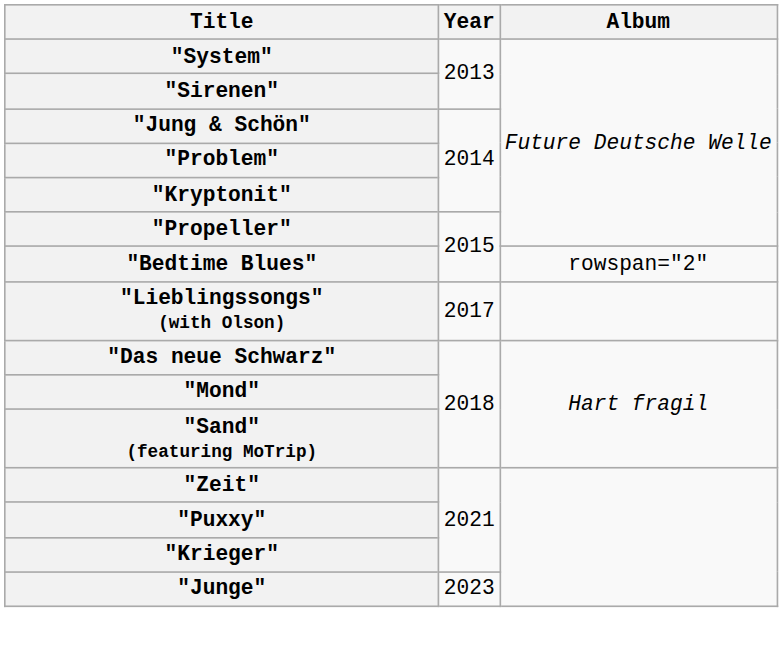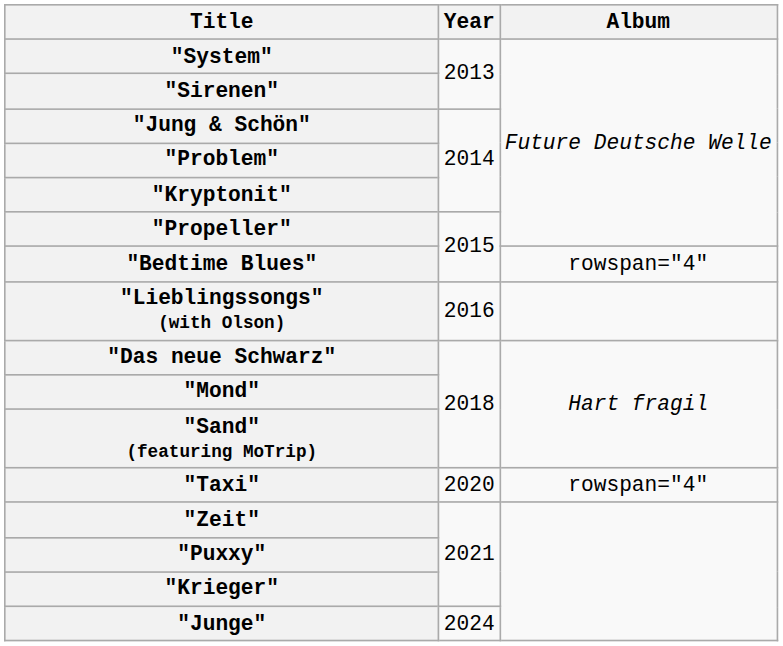(638, 264) rowspan="2" -> (638, 264) rowspan="4"
(469, 311) 2017 -> (469, 311) 2016
+ row: (222, 485)
(469, 589) 2023 -> (469, 624) 2024
